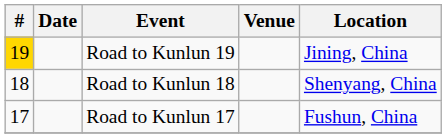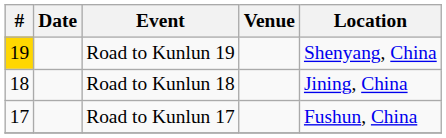(356, 52) Jining, China -> (370, 52) Shenyang, China
(370, 85) Shenyang, China -> (356, 85) Jining, China
